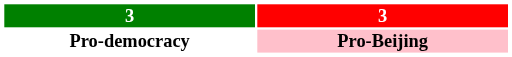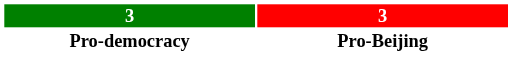(383, 41) pink background -> (383, 41) no background
